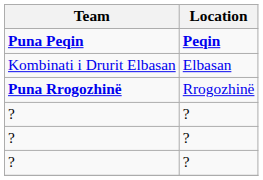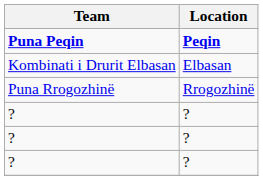(65, 89) bold -> (61, 89) normal
